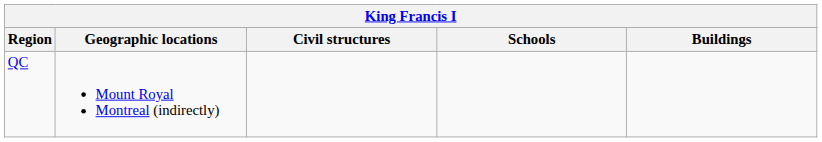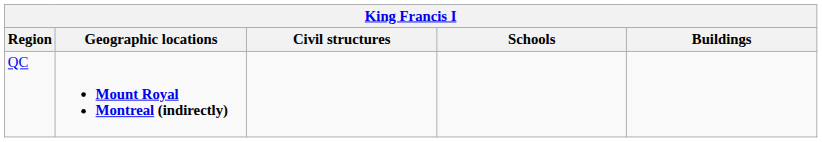(151, 102) normal -> (151, 102) bold
